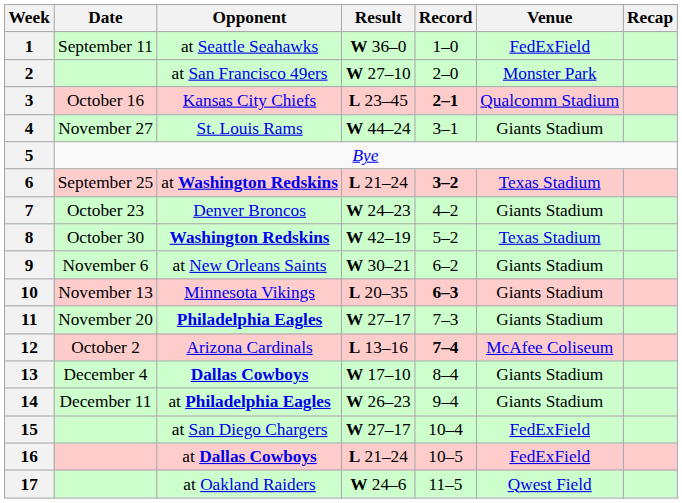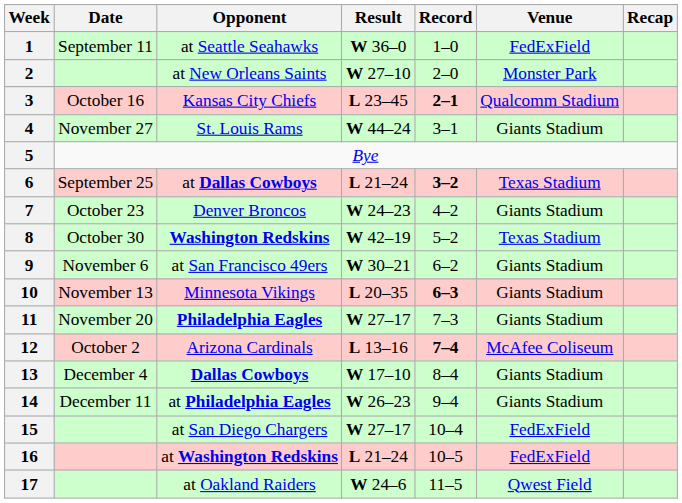(250, 73) at San Francisco 49ers -> (250, 73) at New Orleans Saints
(250, 182) at Washington Redskins -> (250, 182) at Dallas Cowboys
(250, 264) at New Orleans Saints -> (250, 264) at San Francisco 49ers
(250, 456) at Dallas Cowboys -> (250, 456) at Washington Redskins
